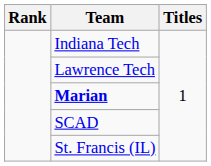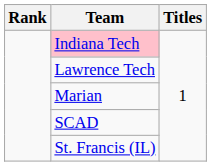(97, 43) no background -> (97, 43) pink background
(81, 95) bold -> (78, 95) normal
